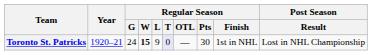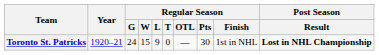(145, 42) bold -> (145, 42) normal
(168, 42) lavender background -> (168, 42) no background
(313, 42) normal -> (317, 42) bold
